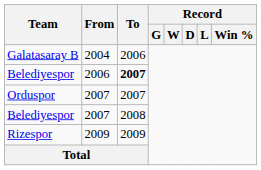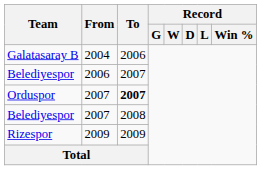(133, 74) bold -> (133, 74) normal
(133, 94) normal -> (133, 94) bold
